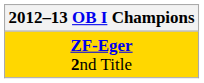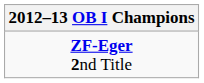(102, 54) gold background -> (102, 54) no background
